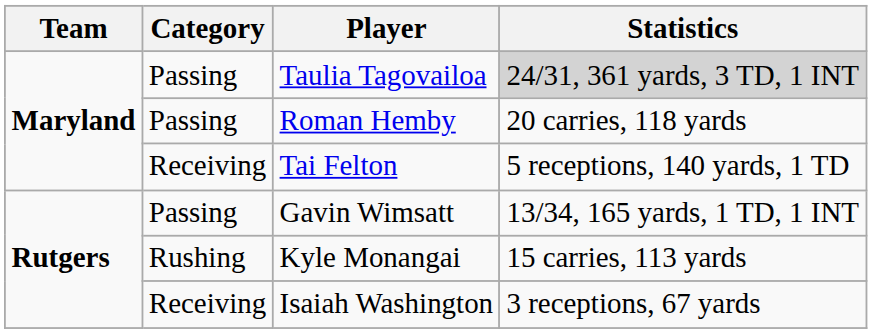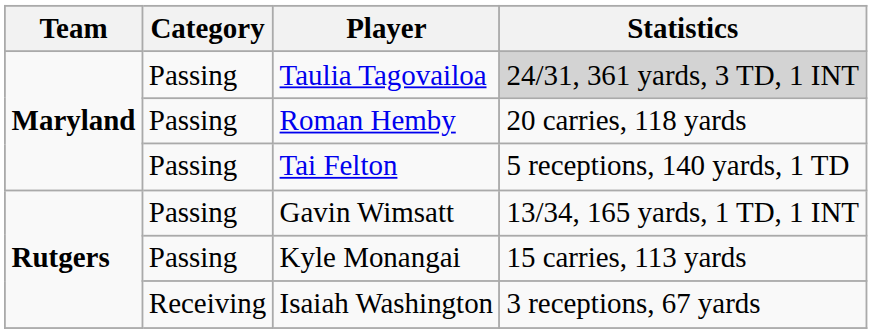(208, 166) Receiving -> (193, 166) Passing
(197, 258) Rushing -> (193, 258) Passing
